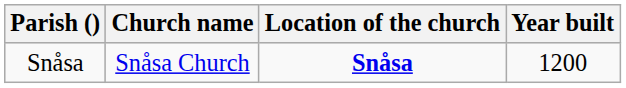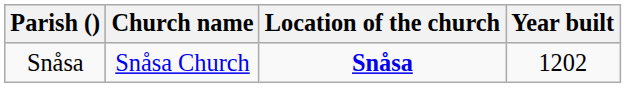(563, 62) 1200 -> (563, 62) 1202
